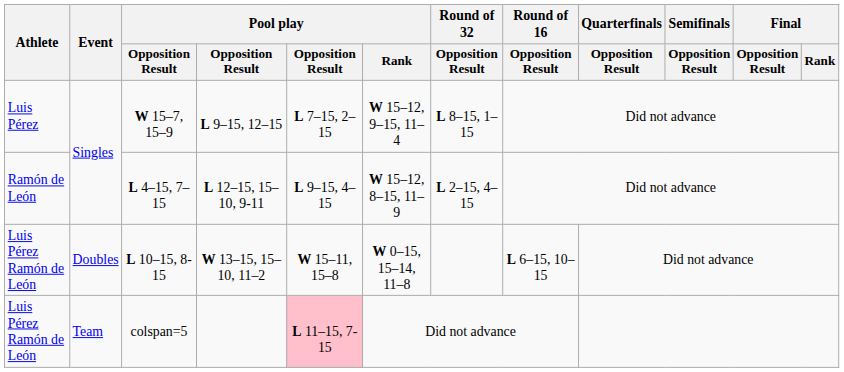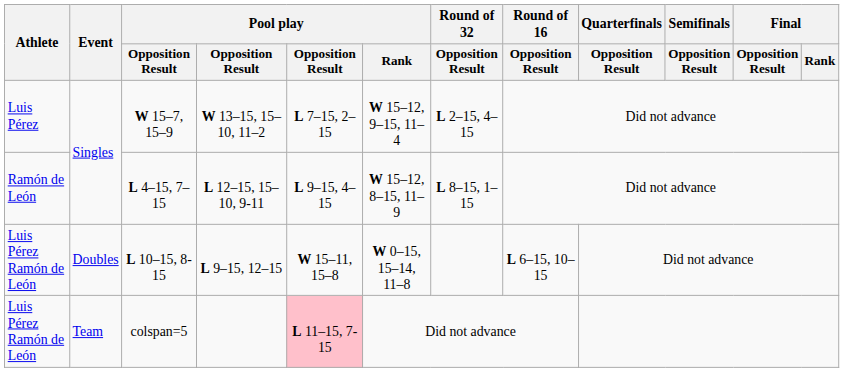(241, 124) L 9–15, 12–15 -> (241, 124) W 13–15, 15–10, 11–2
(467, 124) L 8–15, 1–15 -> (467, 124) L 2–15, 4–15
(467, 196) L 2–15, 4–15 -> (467, 196) L 8–15, 1–15
(241, 268) W 13–15, 15–10, 11–2 -> (241, 268) L 9–15, 12–15
